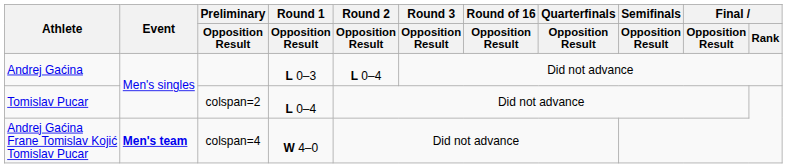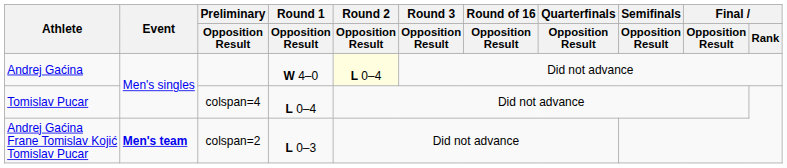(301, 77) L 0–3 -> (301, 77) W 4–0
(366, 77) no background -> (366, 77) lightyellow background
(233, 102) colspan=2 -> (233, 102) colspan=4
(233, 141) colspan=4 -> (233, 141) colspan=2
(301, 148) W 4–0 -> (301, 148) L 0–3
